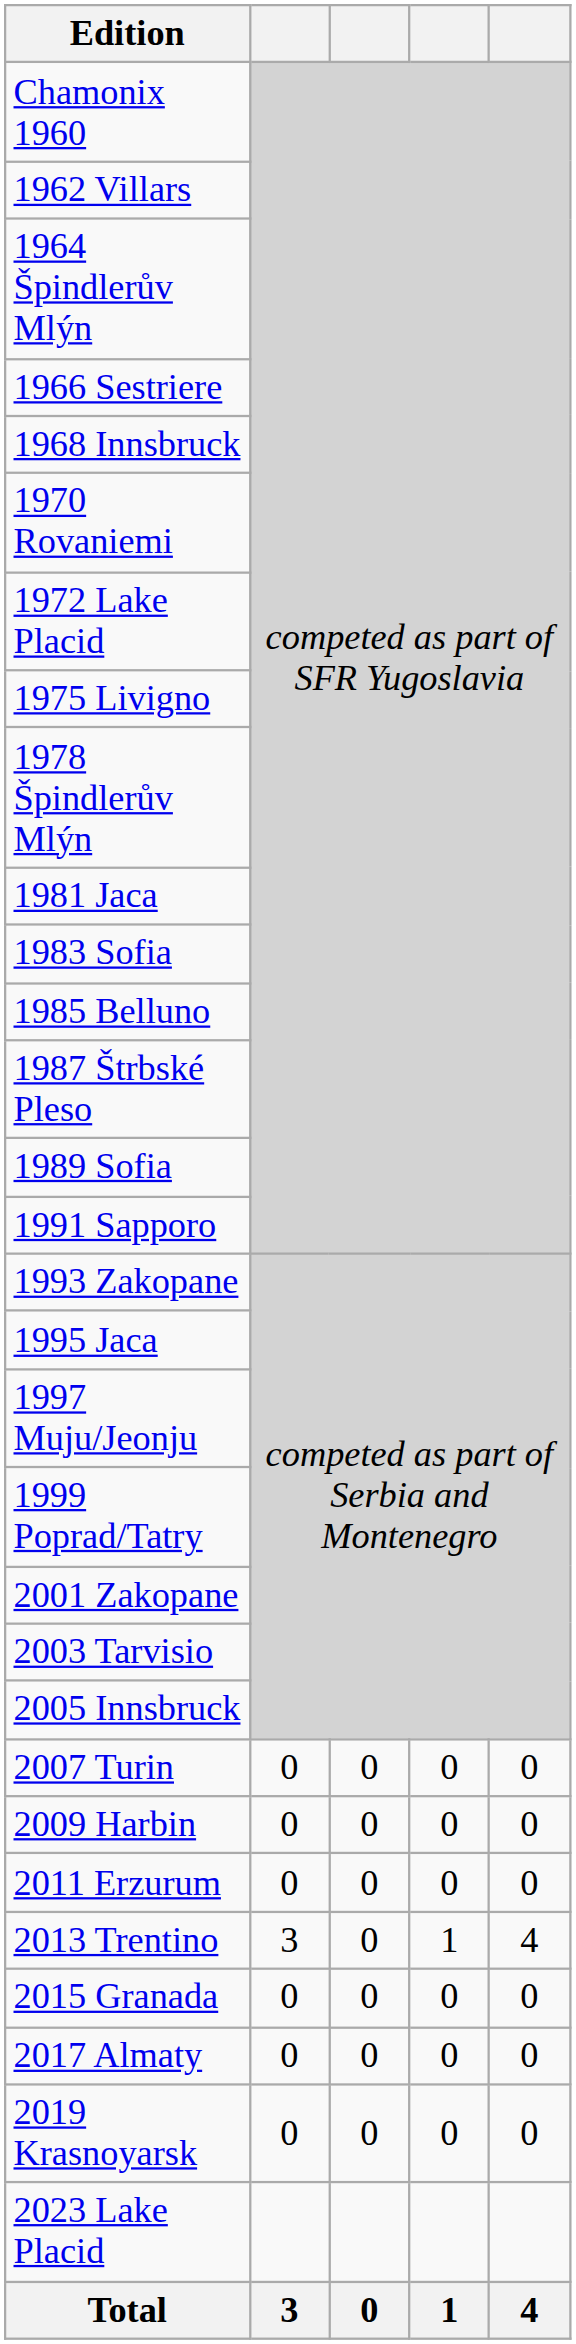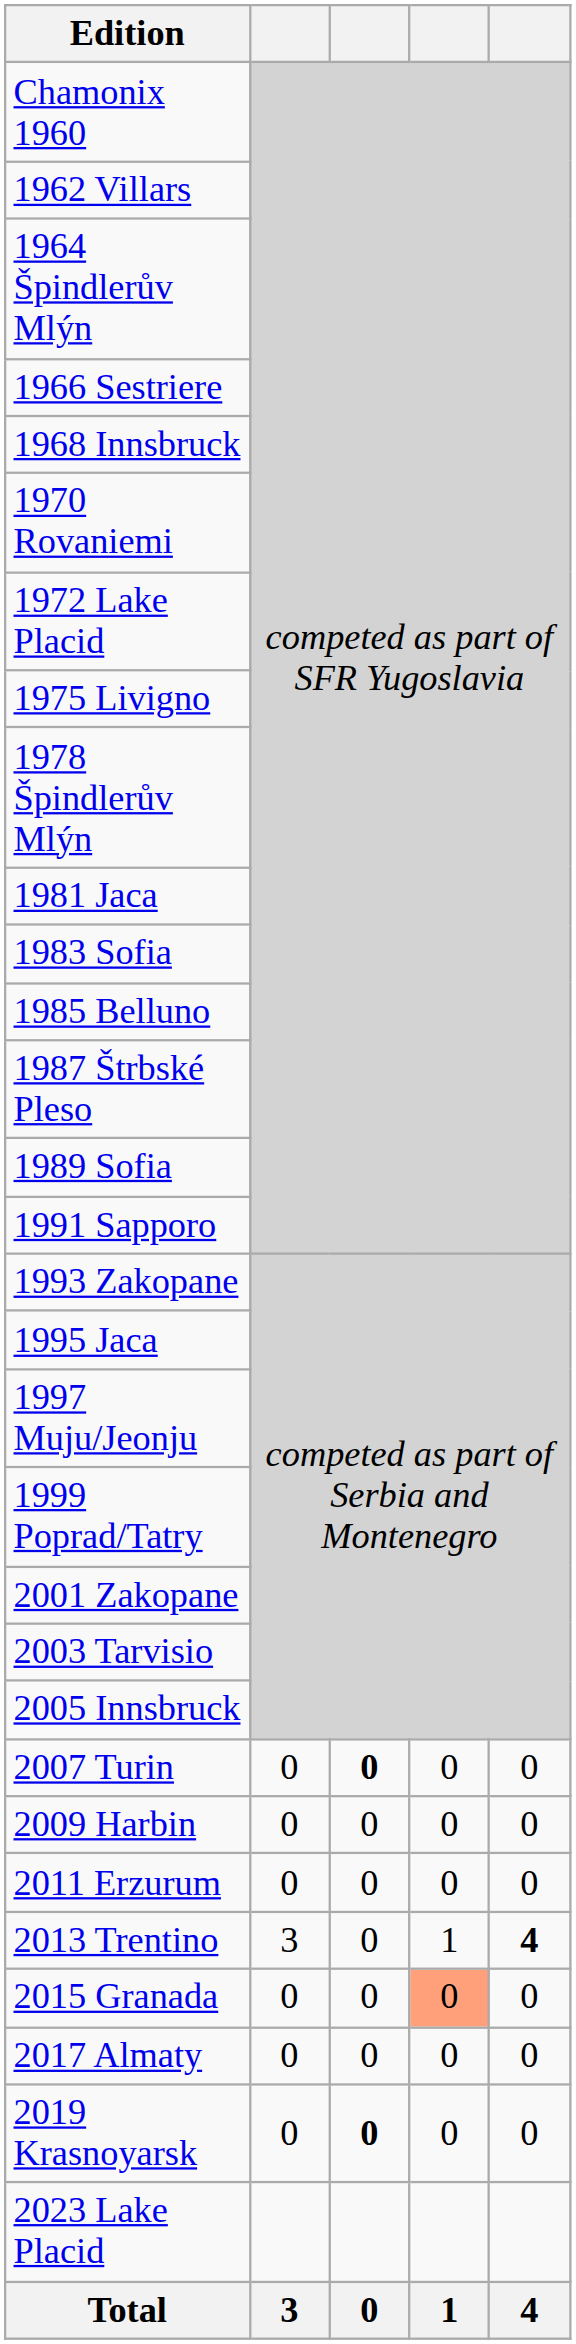(369, 1766) normal -> (369, 1766) bold
(529, 1939) normal -> (529, 1939) bold
(449, 1997) no background -> (449, 1997) lightsalmon background
(369, 2132) normal -> (369, 2132) bold
